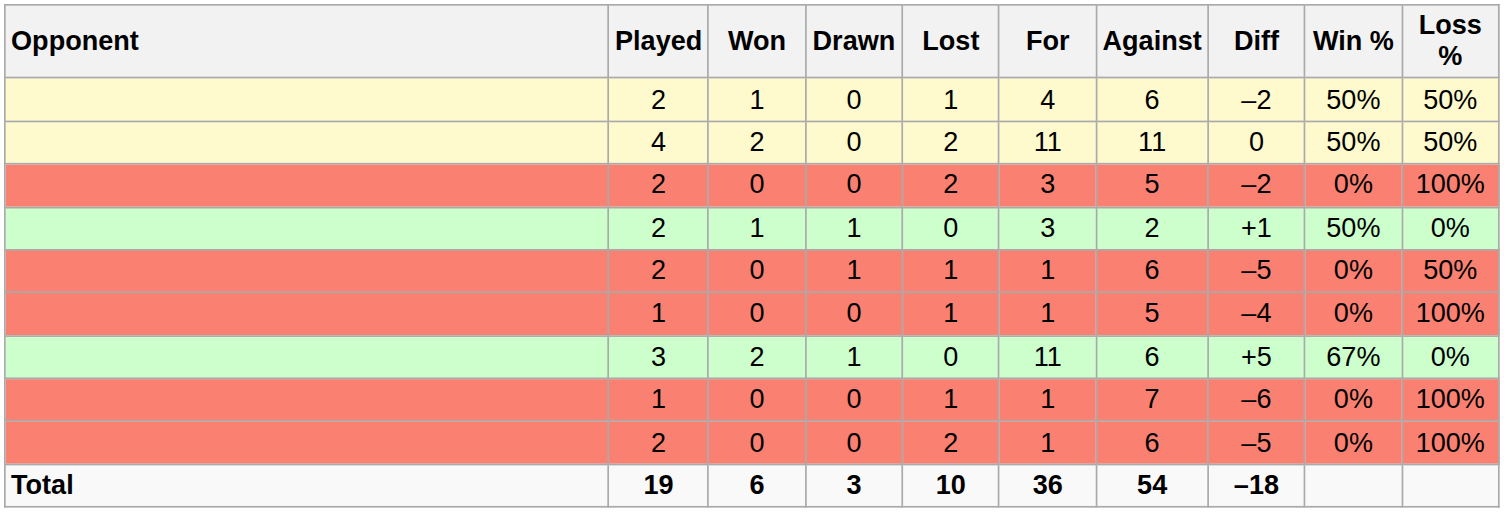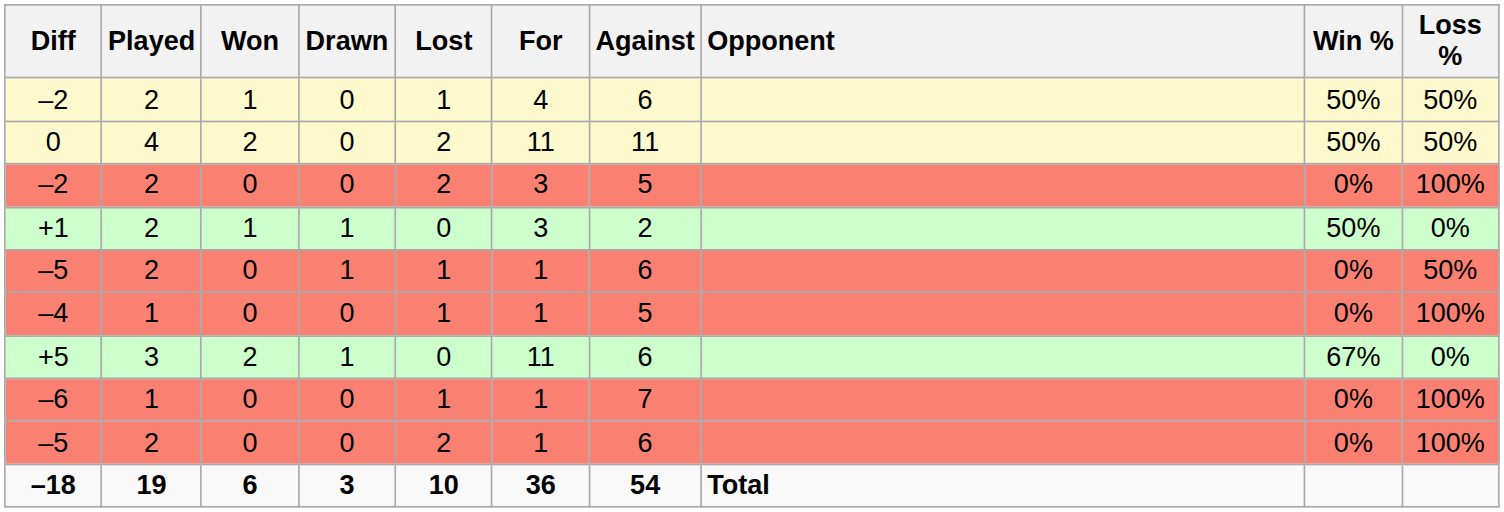columns swapped: (75, 41) <-> (1256, 41)
